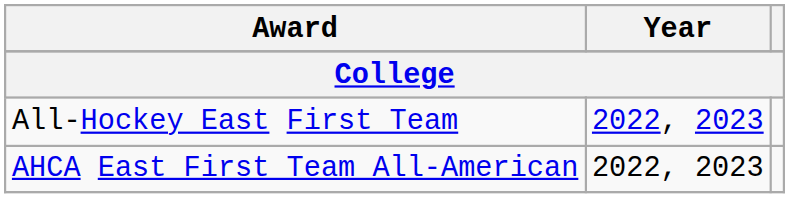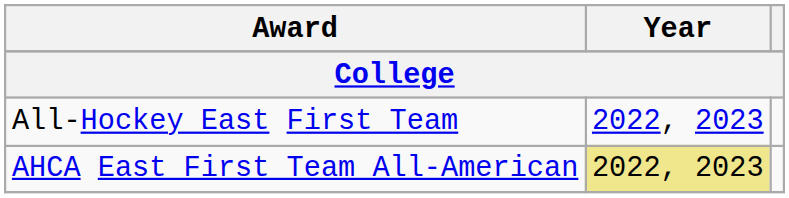(678, 168) no background -> (678, 168) khaki background
